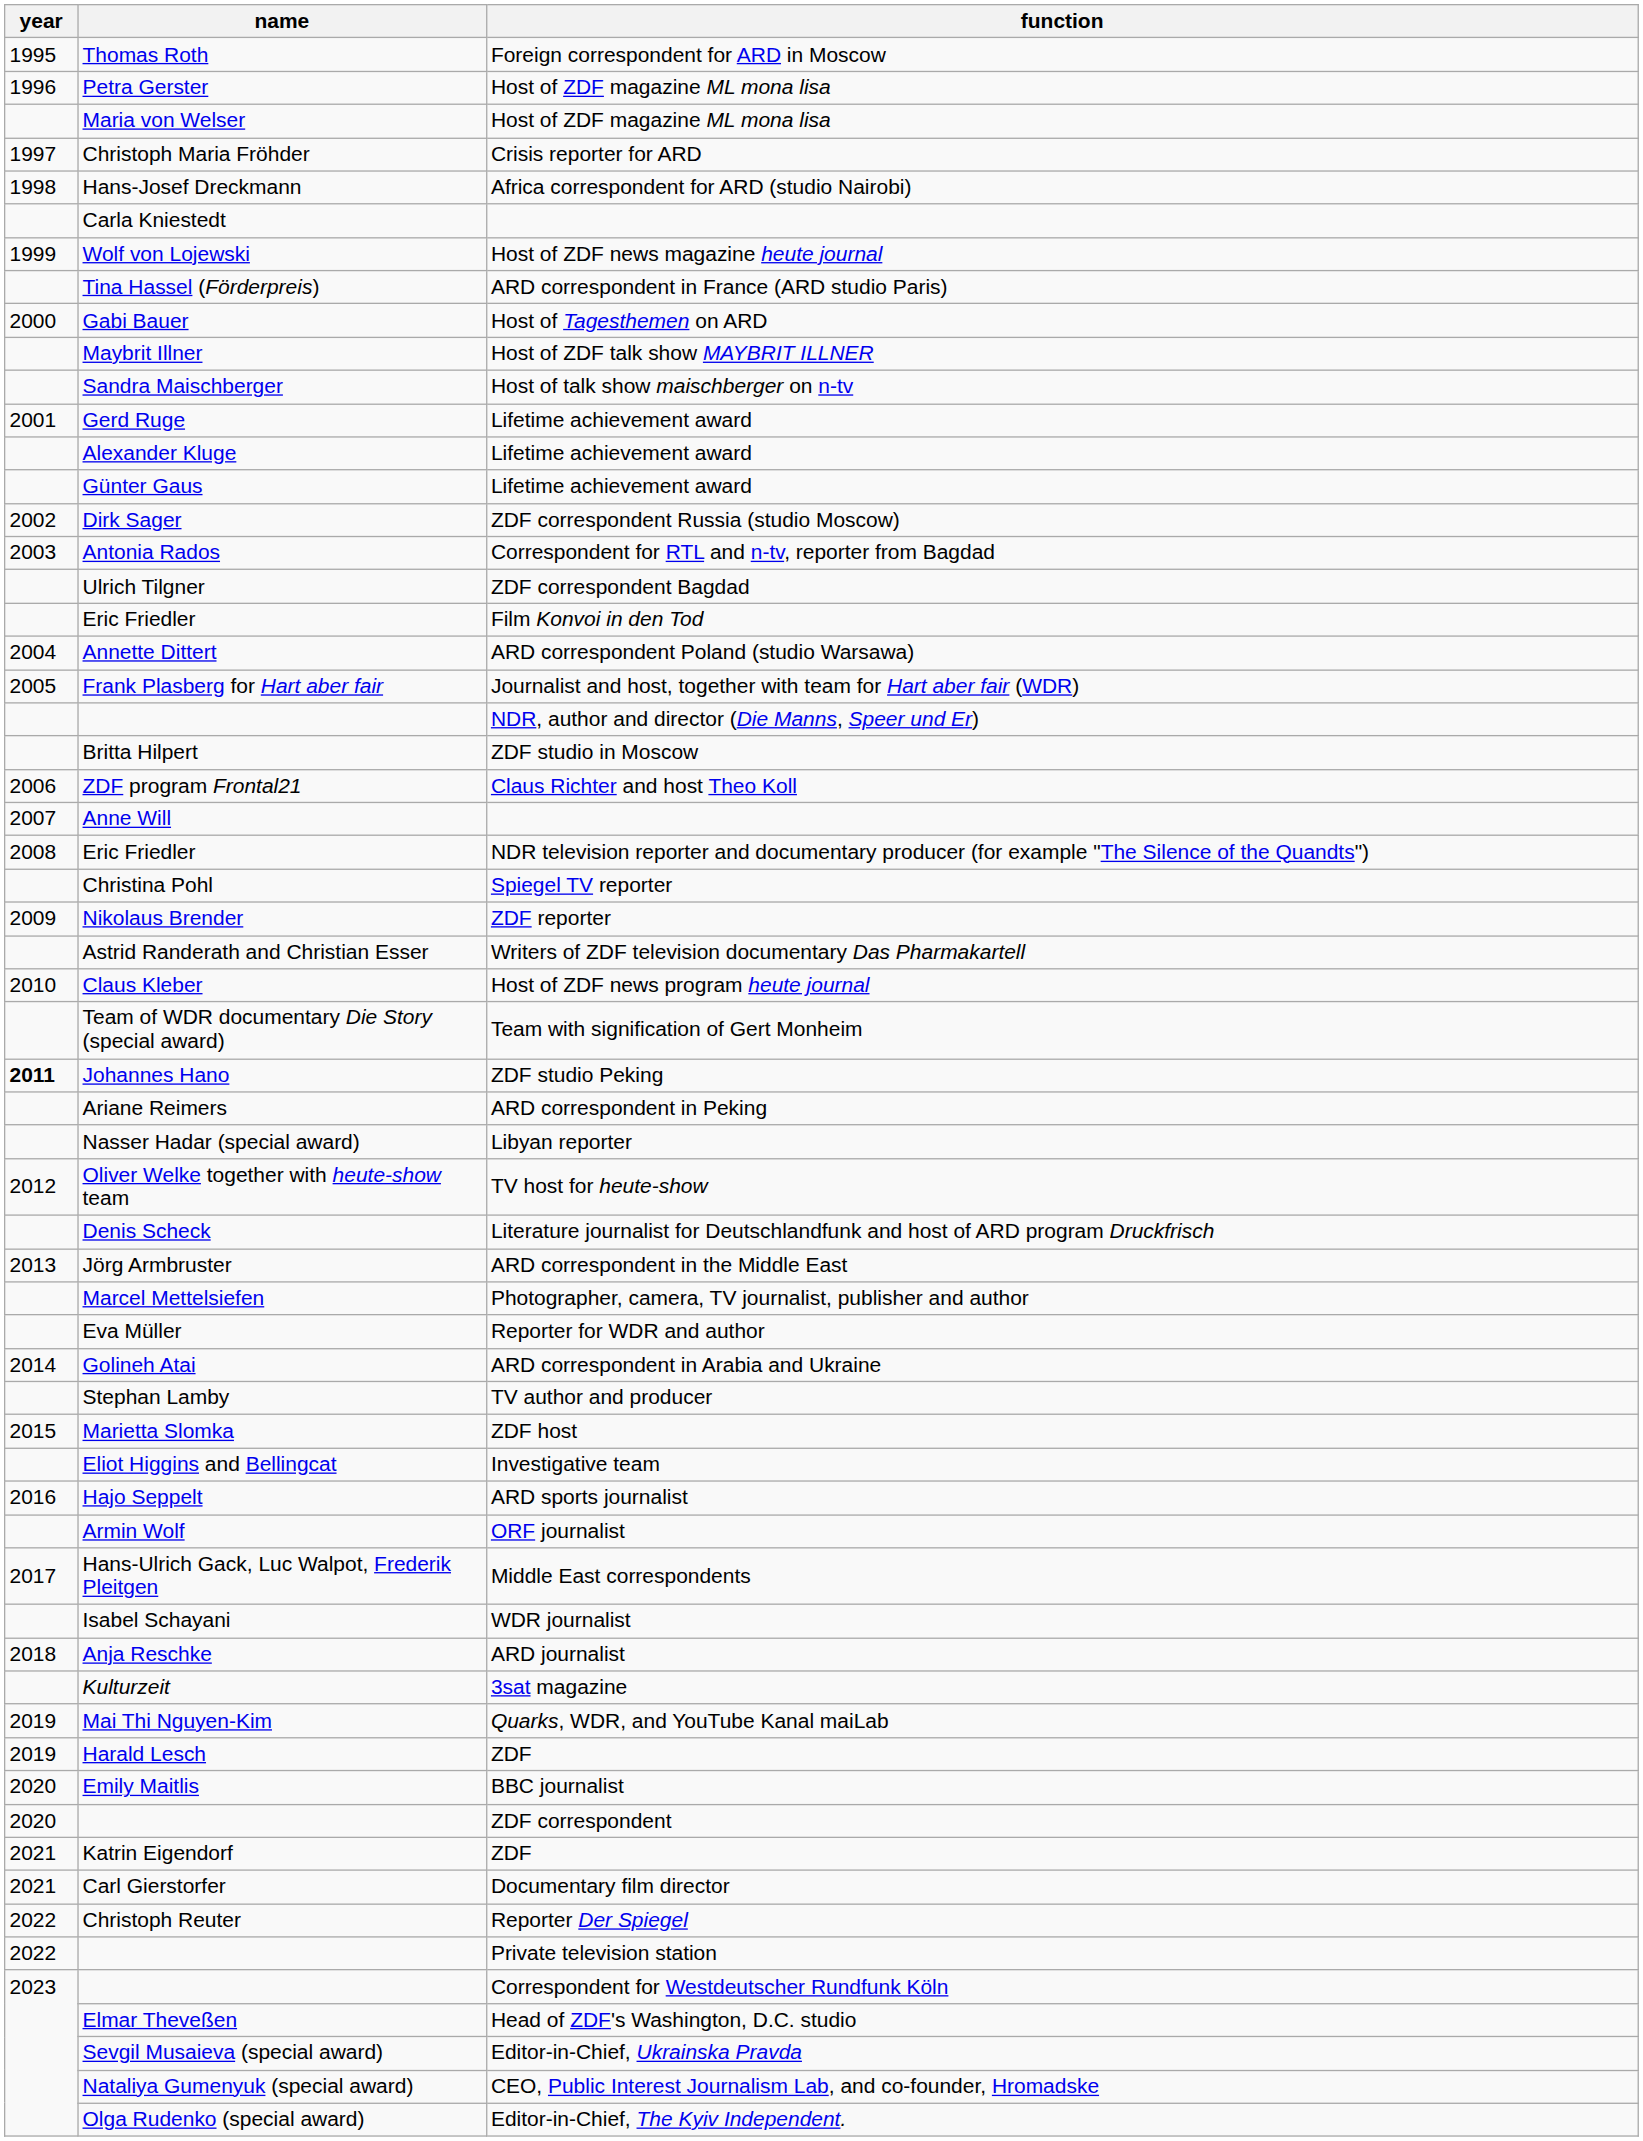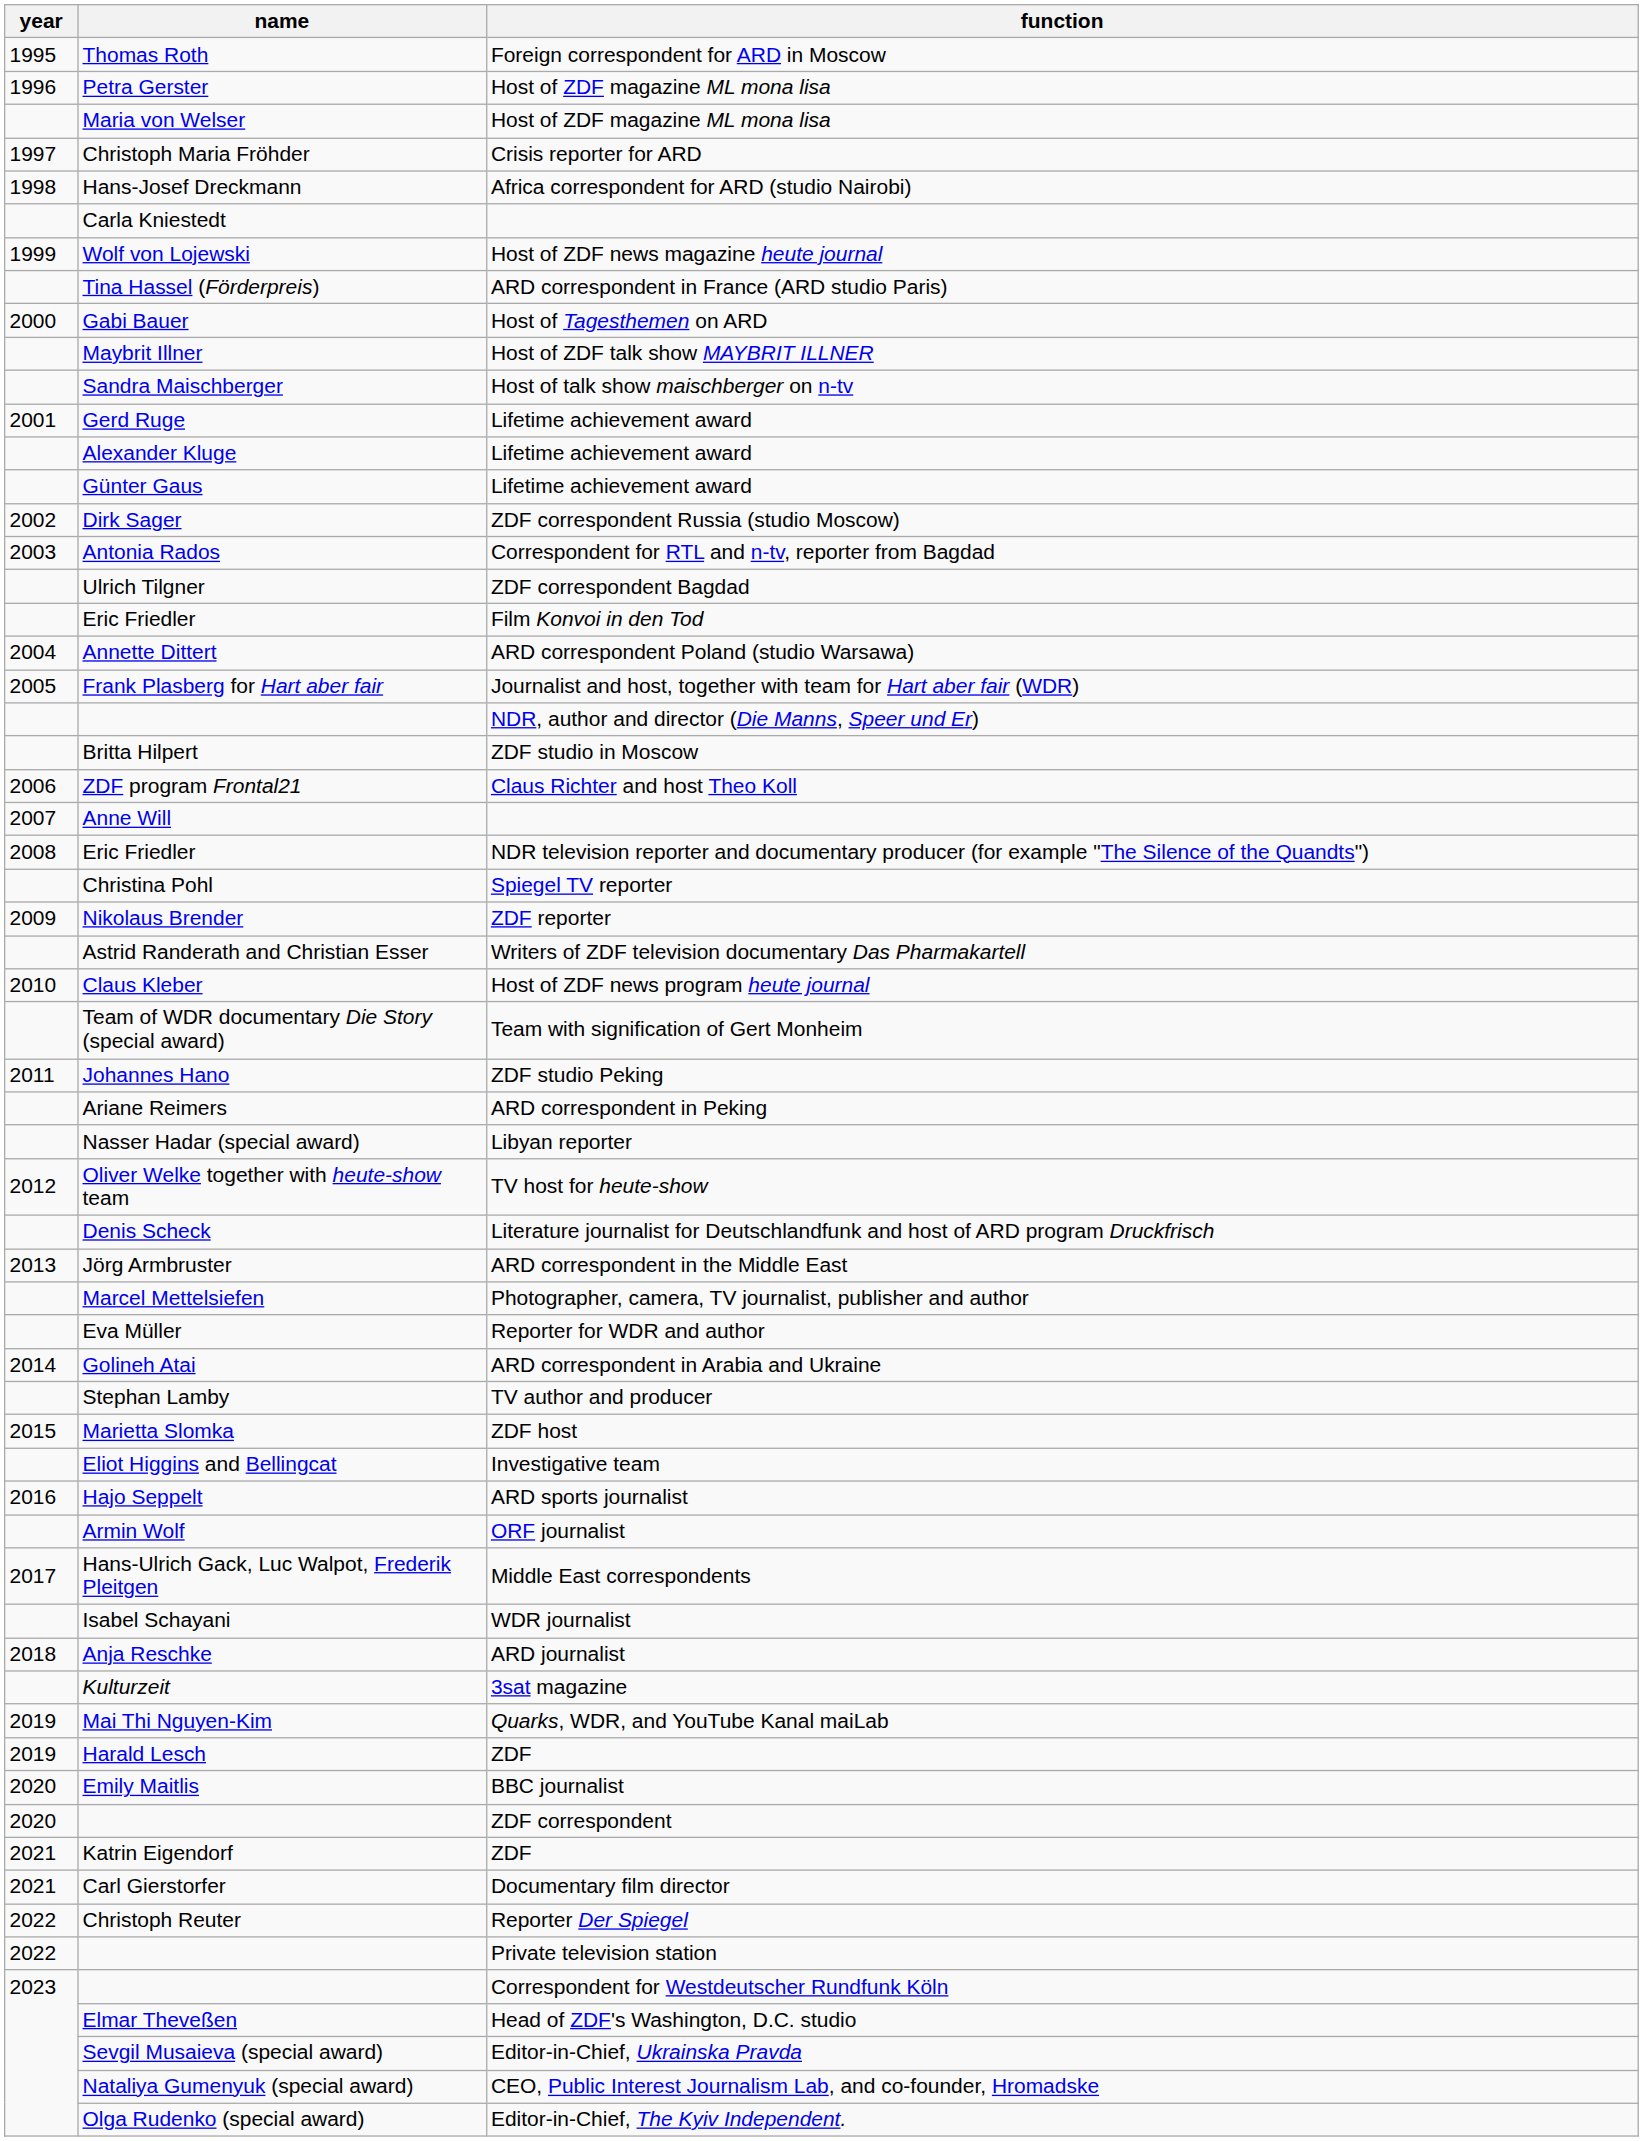(32, 1075) bold -> (32, 1075) normal
